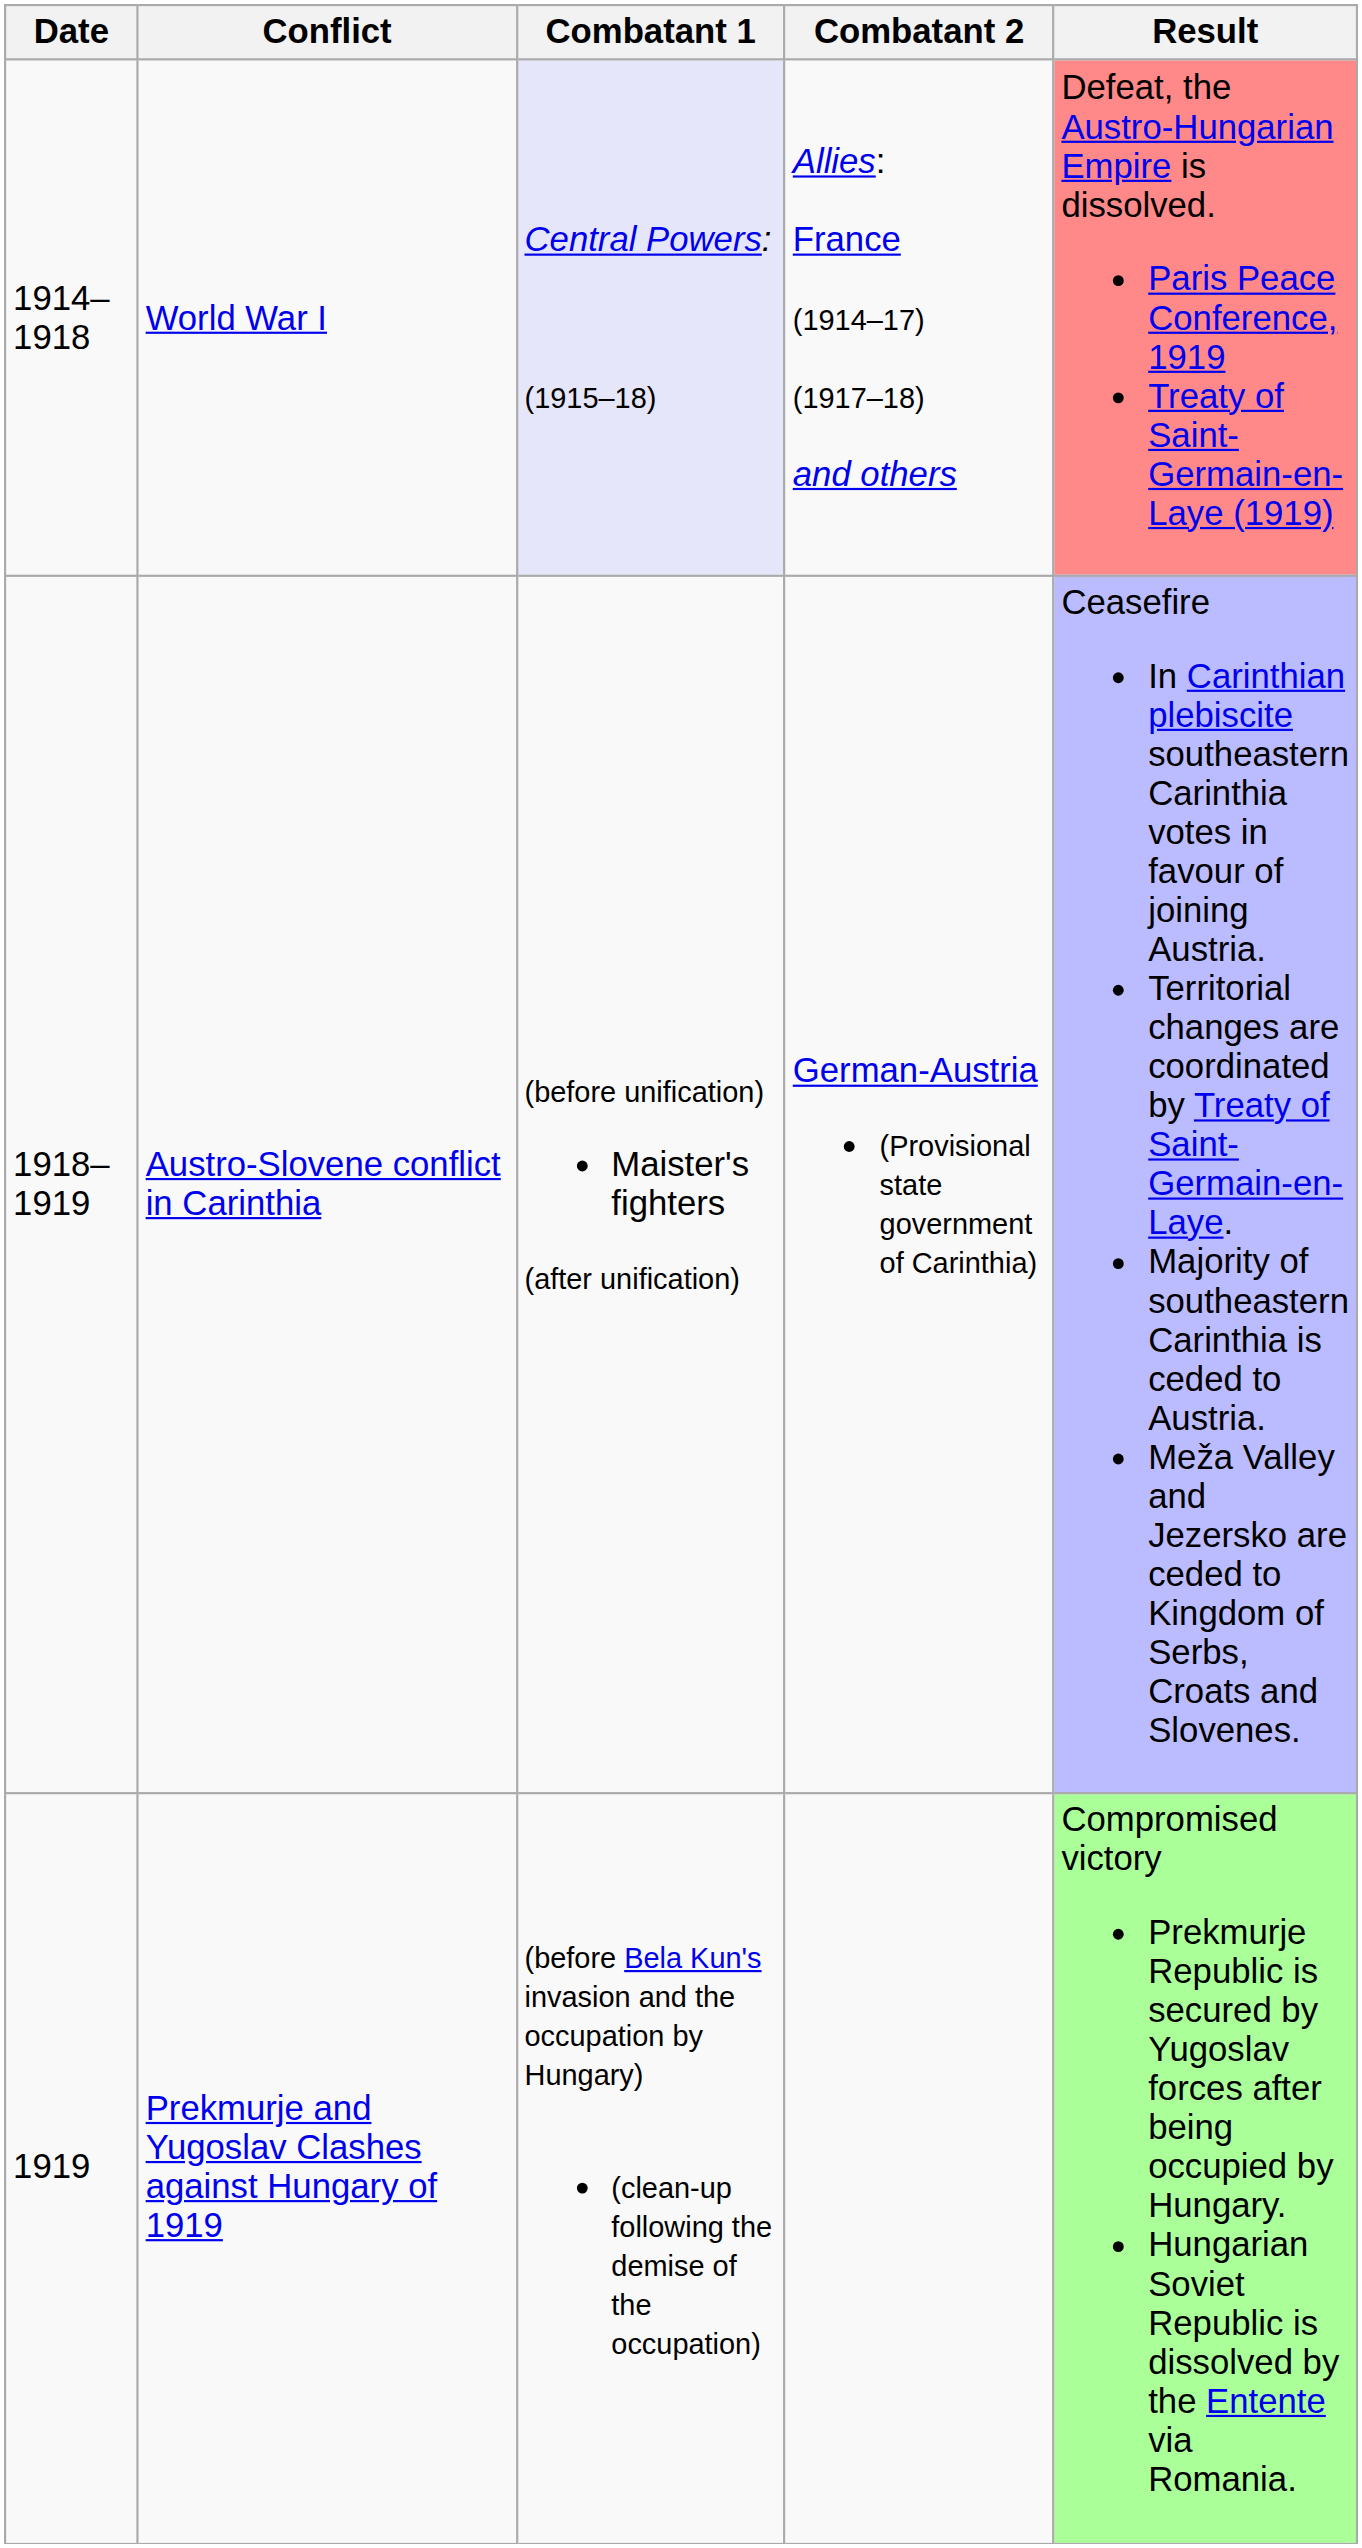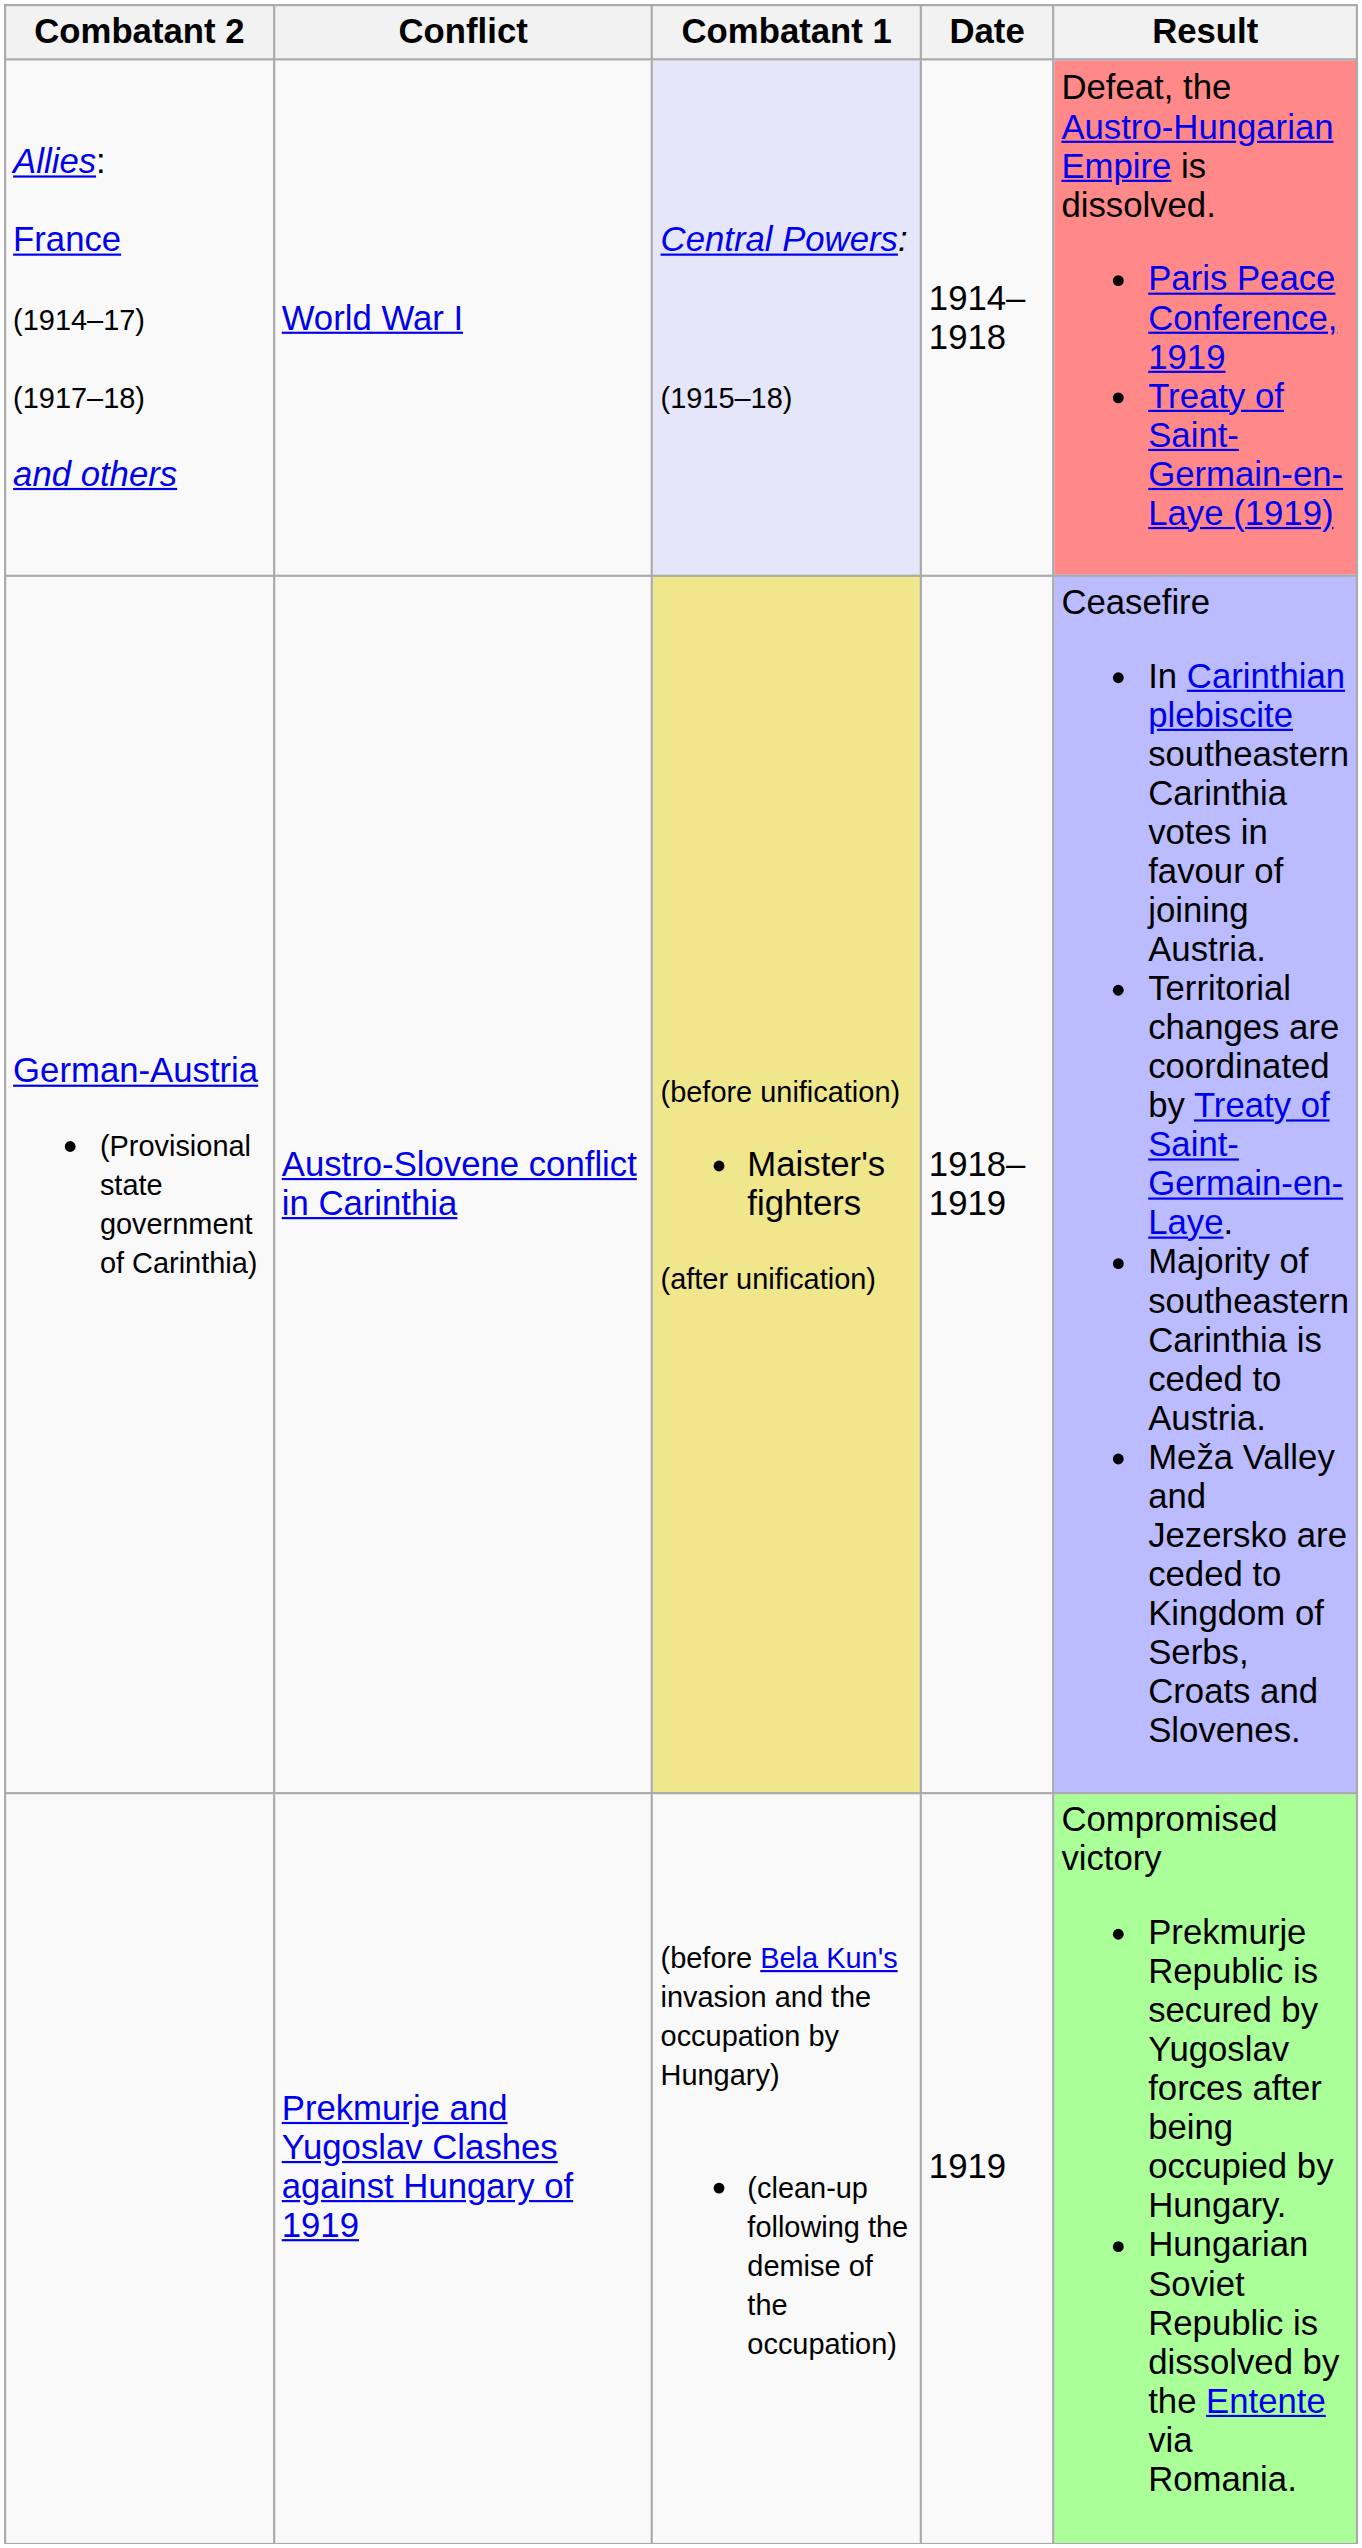columns swapped: (71, 32) <-> (919, 32)
(651, 1185) no background -> (787, 1185) khaki background
